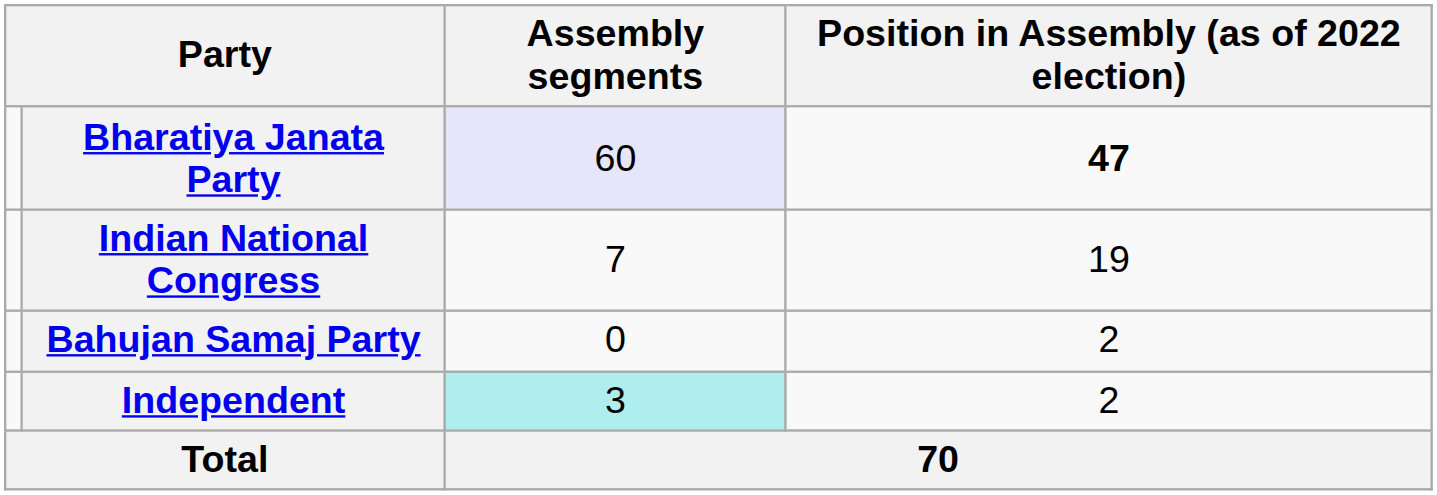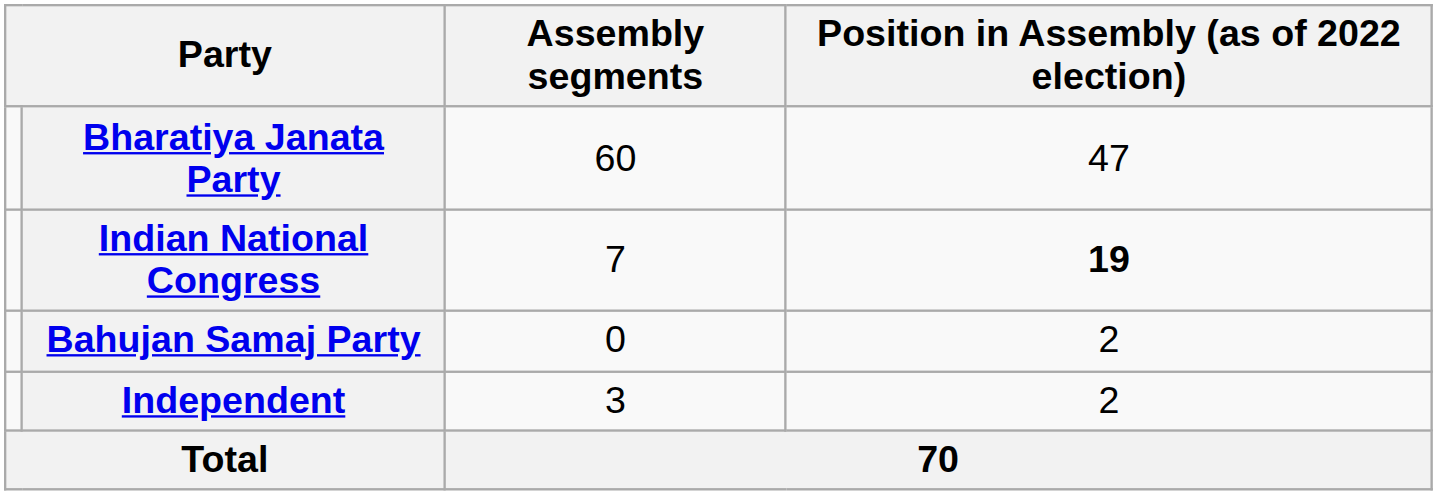(615, 157) lavender background -> (615, 157) no background
(1109, 157) bold -> (1109, 157) normal
(1109, 259) normal -> (1109, 259) bold
(615, 399) paleturquoise background -> (615, 399) no background
